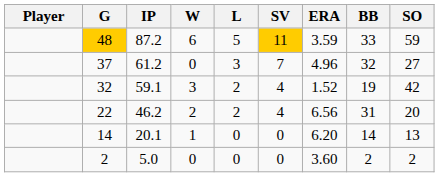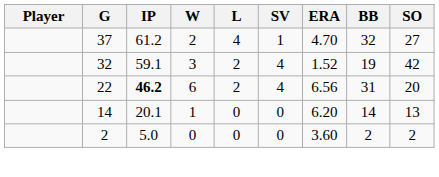- row: (105, 40)
(192, 64) 0 -> (192, 40) 2
(236, 64) 3 -> (236, 40) 4
(280, 64) 7 -> (280, 40) 1
(324, 64) 4.96 -> (324, 40) 4.70
(149, 111) normal -> (149, 87) bold
(192, 111) 2 -> (192, 87) 6
